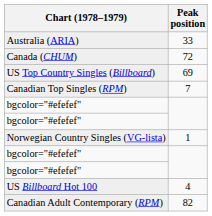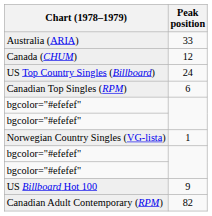(188, 56) 72 -> (188, 56) 12
(188, 72) 69 -> (188, 72) 24
(188, 89) 7 -> (188, 89) 6
(188, 186) 4 -> (188, 186) 9
